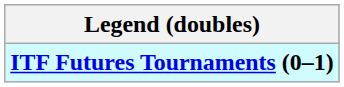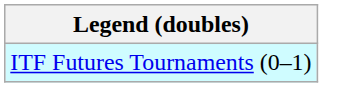(172, 62) bold -> (161, 62) normal
